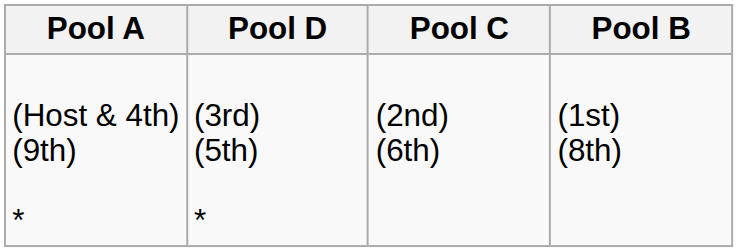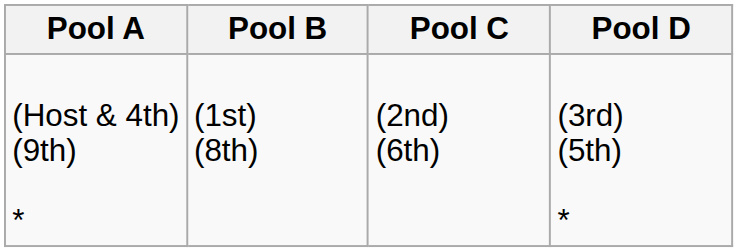columns swapped: (641, 29) <-> (278, 29)
